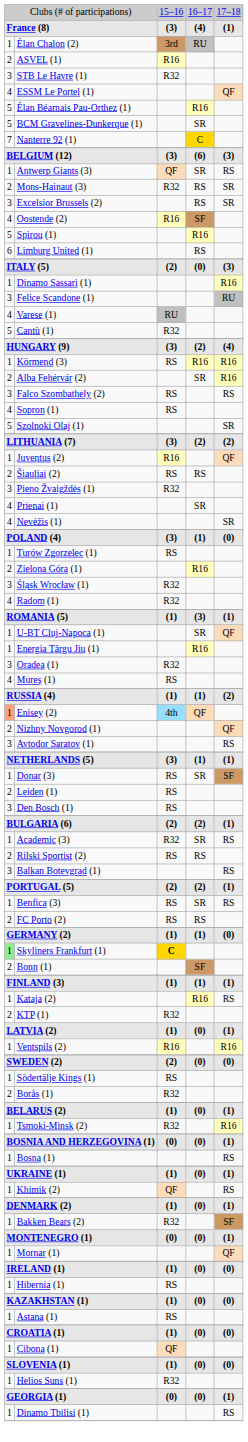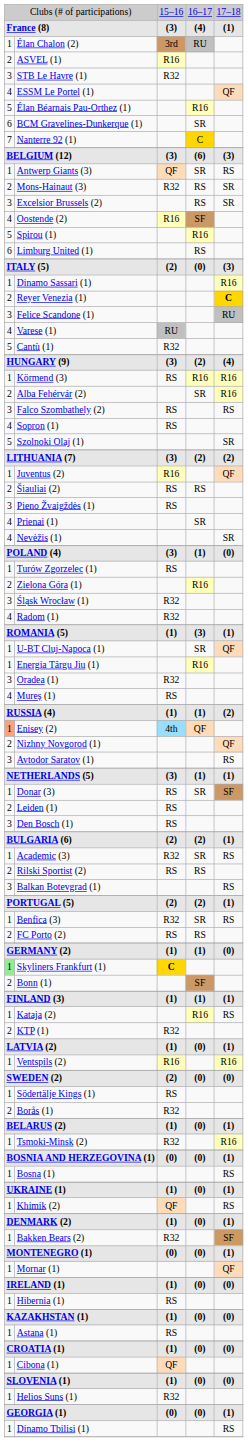(9, 124) 5 -> (9, 124) 6
+ row: (52, 299)
(171, 490) R32 -> (171, 506) RS
(171, 903) RS -> (171, 919) R32
